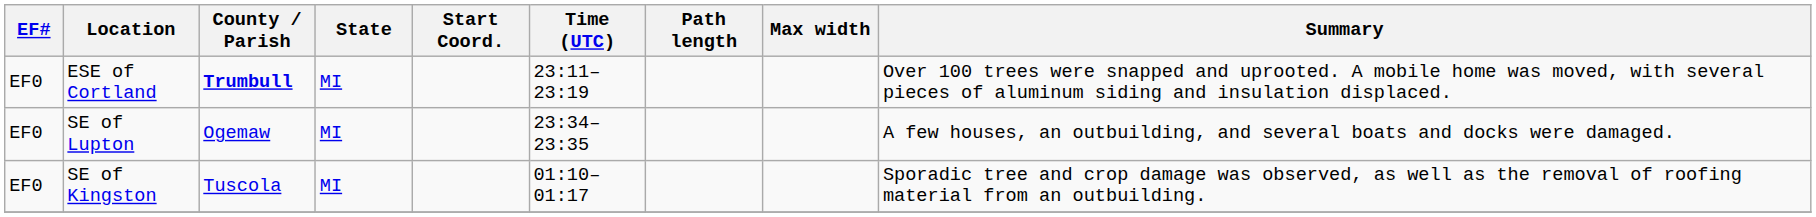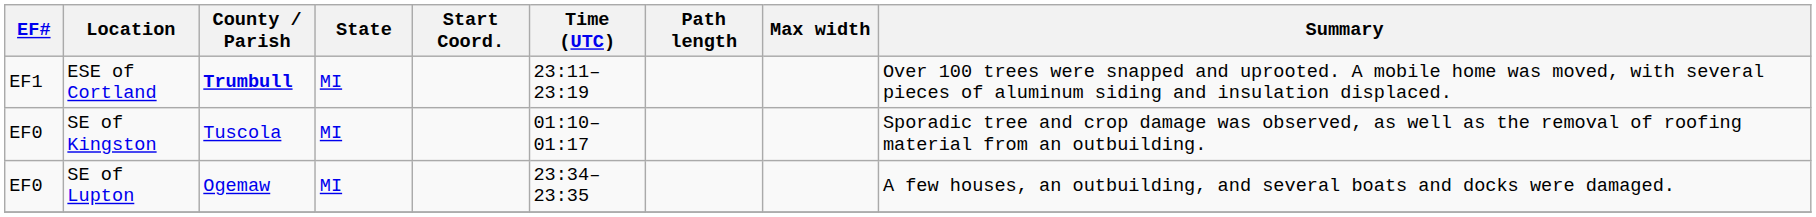(26, 82) EF0 -> (26, 82) EF1
rows swapped: (101, 134) <-> (112, 186)
